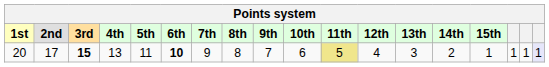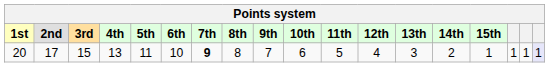(84, 53) bold -> (84, 53) normal
(176, 53) bold -> (176, 53) normal
(207, 53) normal -> (207, 53) bold
(339, 53) khaki background -> (339, 53) no background
